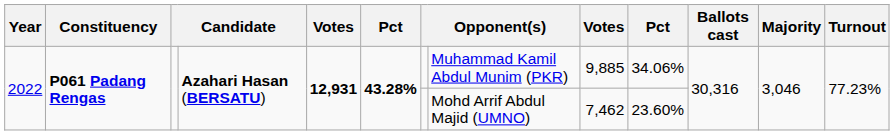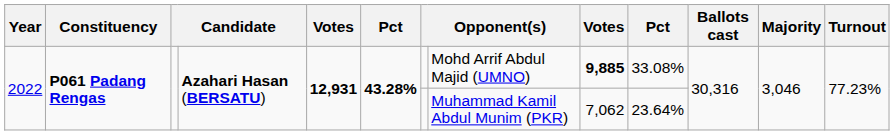(500, 67) Muhammad Kamil Abdul Munim (PKR) -> (488, 67) Mohd Arrif Abdul Majid (UMNO)
(605, 67) normal -> (605, 67) bold
(658, 67) 34.06% -> (658, 67) 33.08%
(488, 109) Mohd Arrif Abdul Majid (UMNO) -> (500, 109) Muhammad Kamil Abdul Munim (PKR)
(605, 109) 7,462 -> (605, 109) 7,062
(658, 109) 23.60% -> (658, 109) 23.64%
